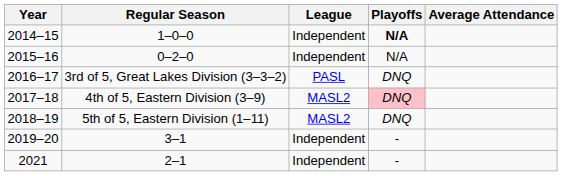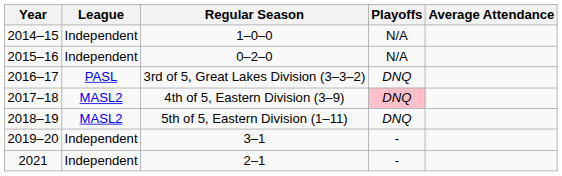columns swapped: (329, 14) <-> (175, 14)
(397, 35) bold -> (397, 35) normal
